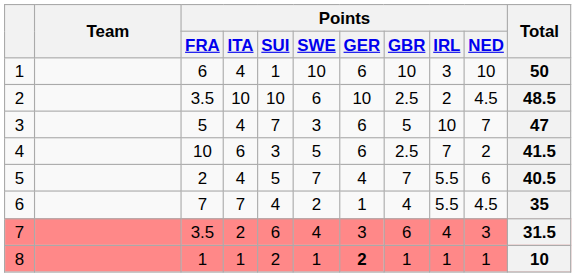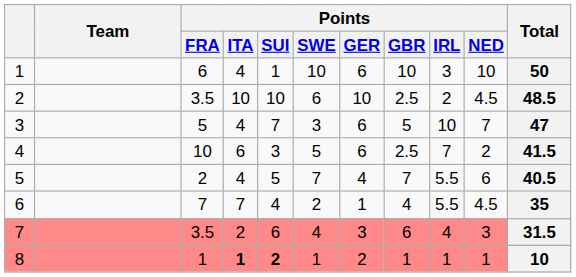(241, 258) normal -> (241, 258) bold
(275, 258) normal -> (275, 258) bold
(362, 258) bold -> (362, 258) normal
